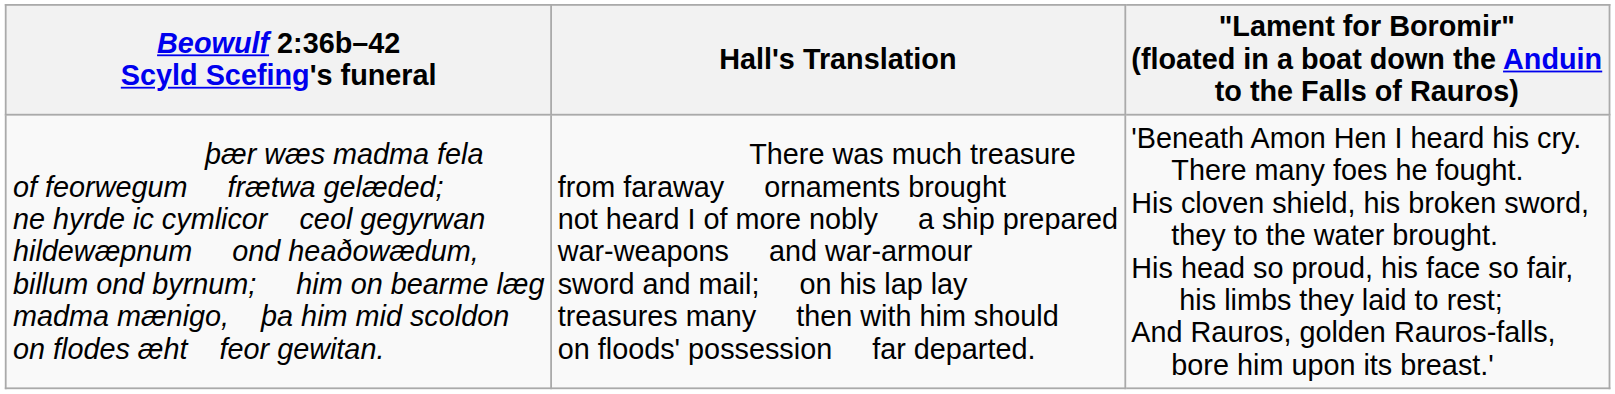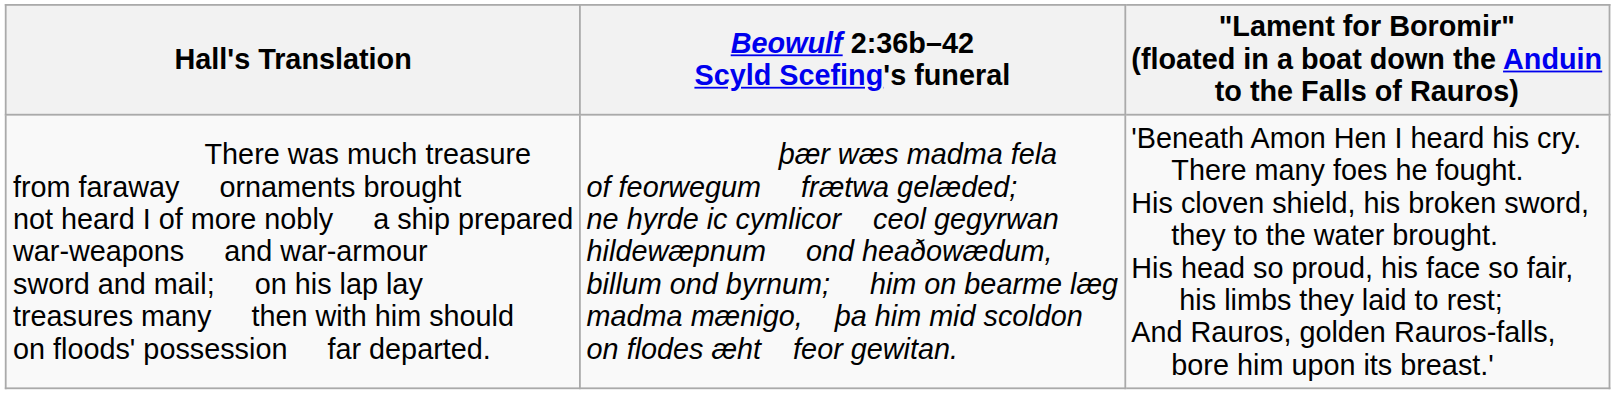columns swapped: (279, 59) <-> (838, 59)
